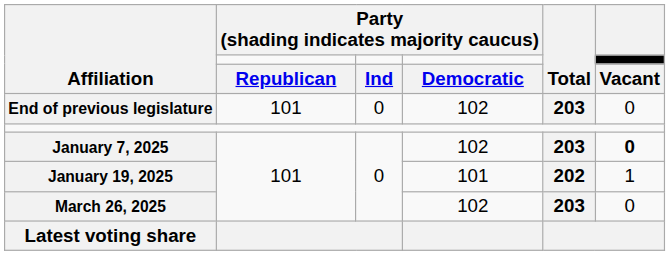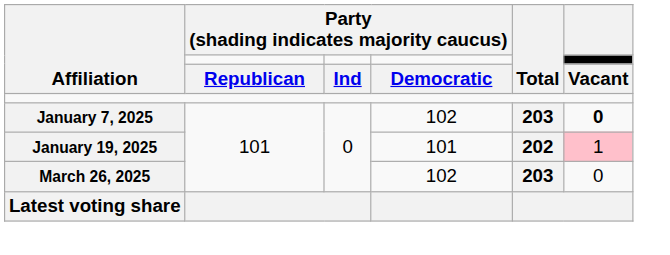- row: (110, 108)
(630, 176) no background -> (598, 146) pink background
